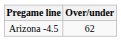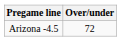(90, 28) 62 -> (90, 28) 72
